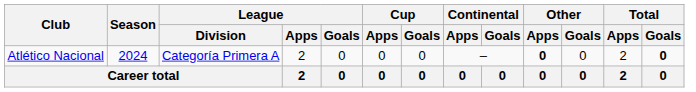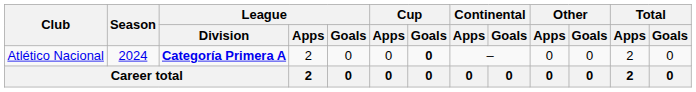(221, 55) normal -> (224, 55) bold
(422, 55) normal -> (429, 55) bold
(543, 55) bold -> (549, 55) normal
(663, 55) bold -> (670, 55) normal
